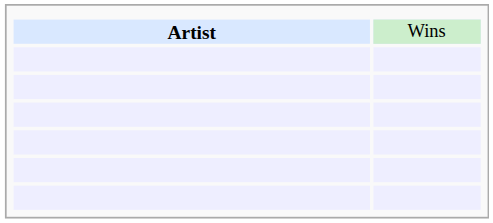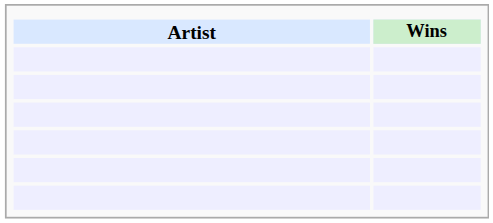(427, 31) normal -> (427, 31) bold
